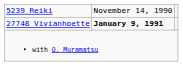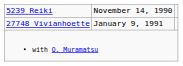(128, 23) bold -> (128, 23) normal
